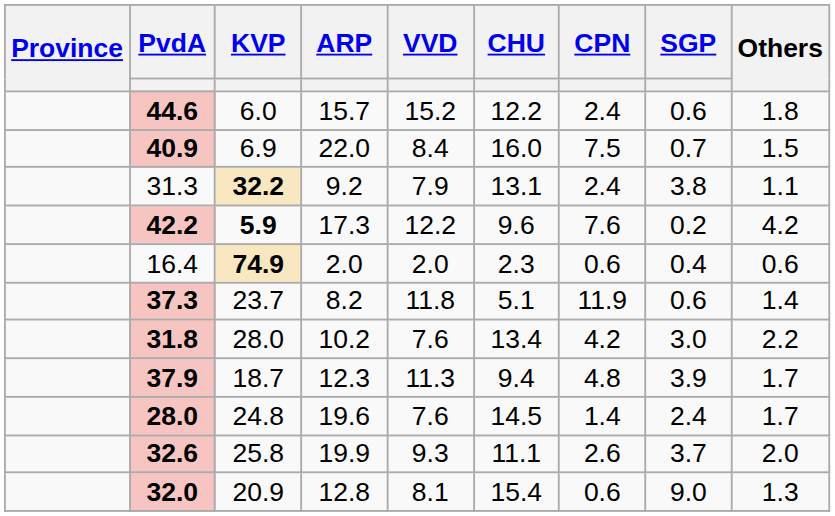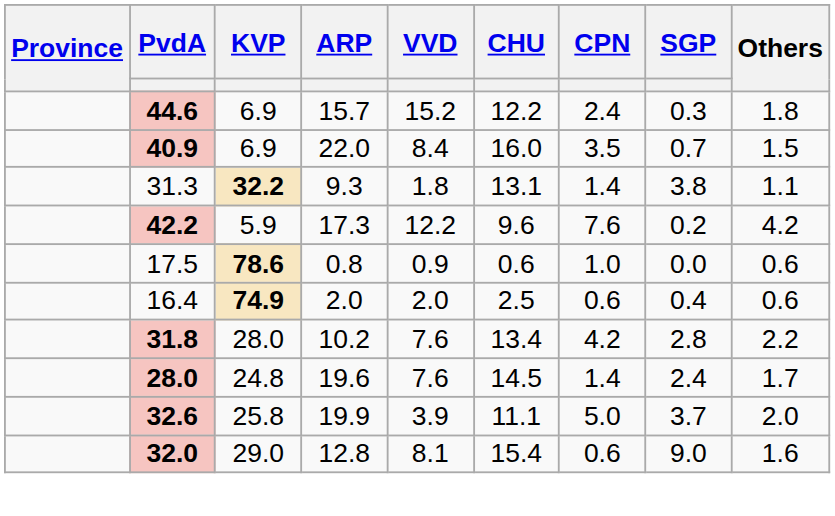(258, 110) 6.0 -> (258, 110) 6.9
(688, 110) 0.6 -> (688, 110) 0.3
(602, 149) 7.5 -> (602, 149) 3.5
(344, 187) 9.2 -> (344, 187) 9.3
(430, 187) 7.9 -> (430, 187) 1.8
(602, 187) 2.4 -> (602, 187) 1.4
(258, 225) bold -> (258, 225) normal
+ row: (172, 263)
(516, 263) 2.3 -> (516, 301) 2.5
- row: (172, 301)
(688, 340) 3.0 -> (688, 340) 2.8
- row: (172, 378)
(430, 454) 9.3 -> (430, 416) 3.9
(602, 454) 2.6 -> (602, 416) 5.0
(258, 492) 20.9 -> (258, 454) 29.0
(780, 492) 1.3 -> (780, 454) 1.6
